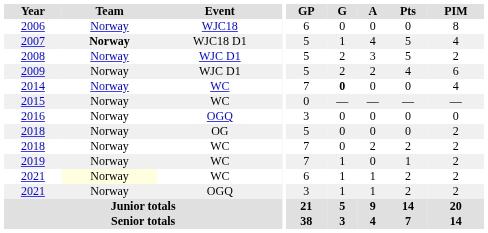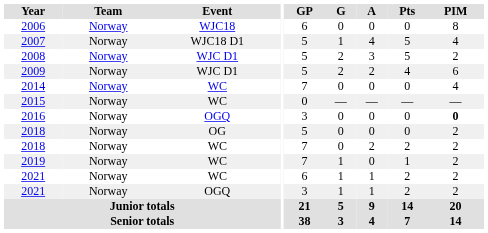(110, 41) bold -> (108, 41) normal
(342, 86) bold -> (341, 86) normal
(456, 116) normal -> (456, 116) bold
(110, 176) lightyellow background -> (108, 176) no background
